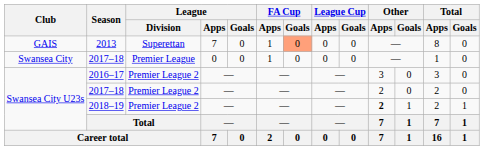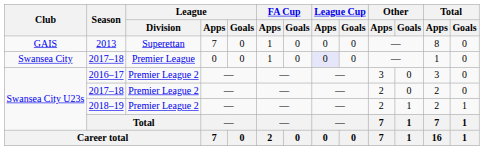(297, 43) lightsalmon background -> (297, 43) no background
(325, 59) no background -> (325, 59) lavender background
(381, 106) bold -> (381, 106) normal
